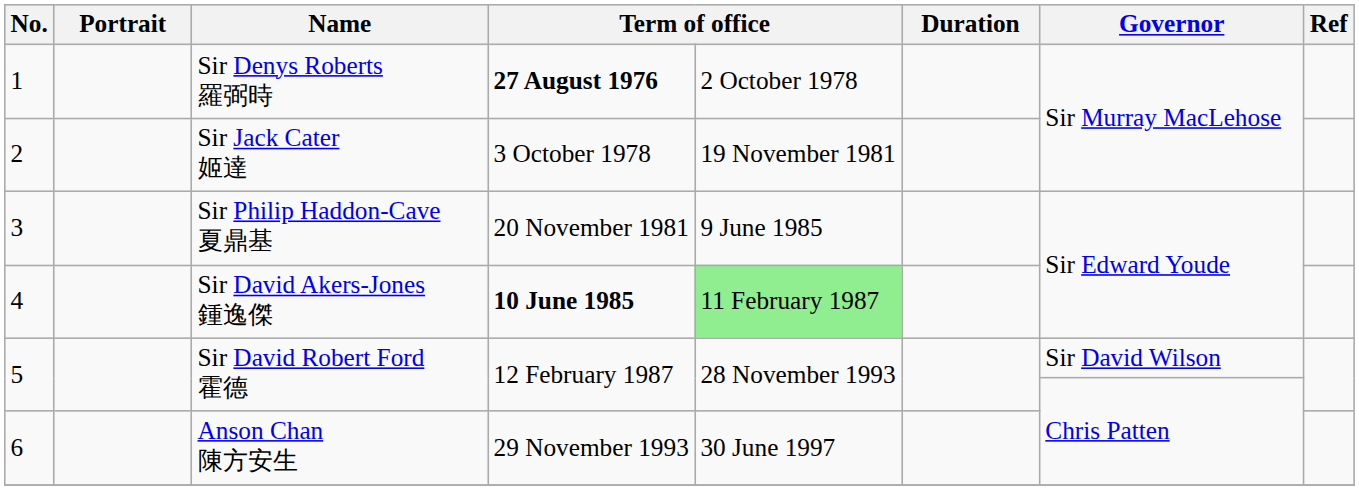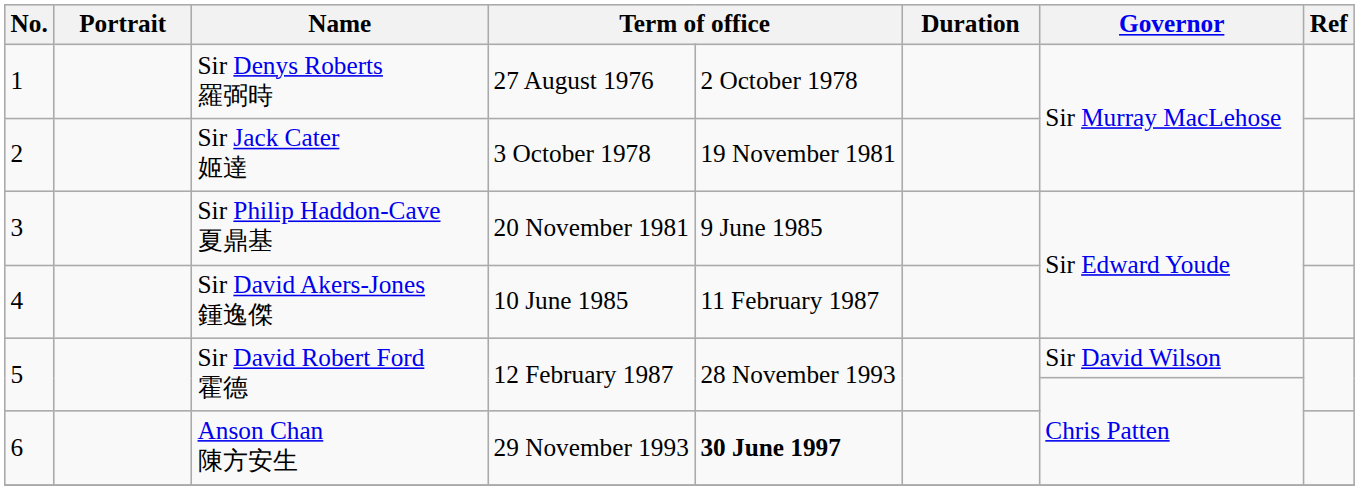(576, 81) bold -> (574, 81) normal
(564, 301) bold -> (561, 301) normal
(790, 301) lightgreen background -> (790, 301) no background
(768, 447) normal -> (771, 447) bold
